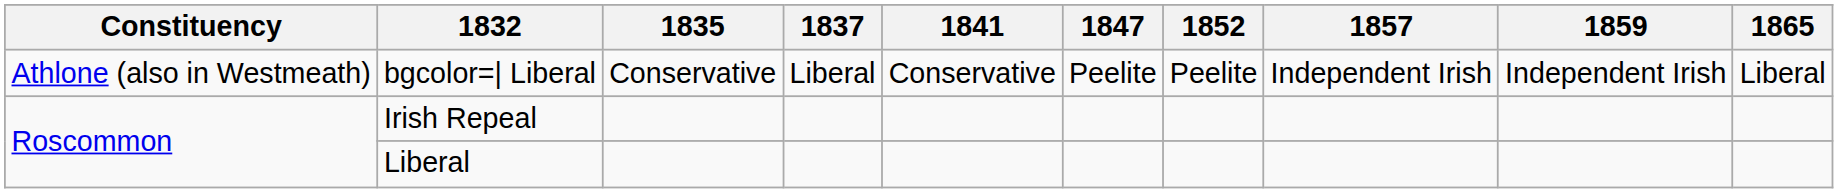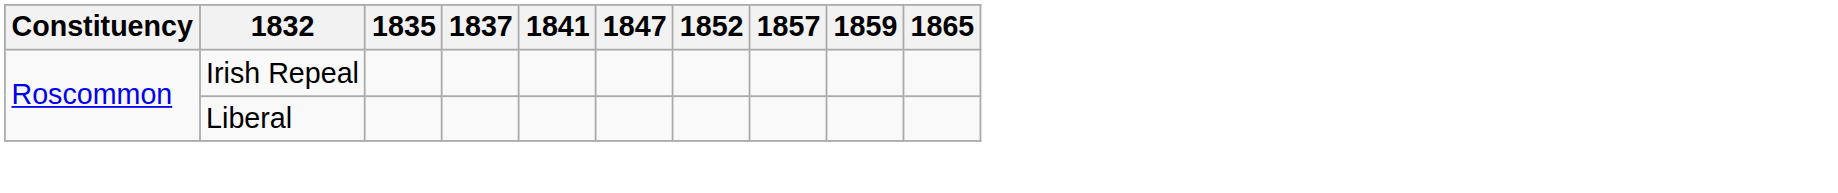- row: (490, 72)
